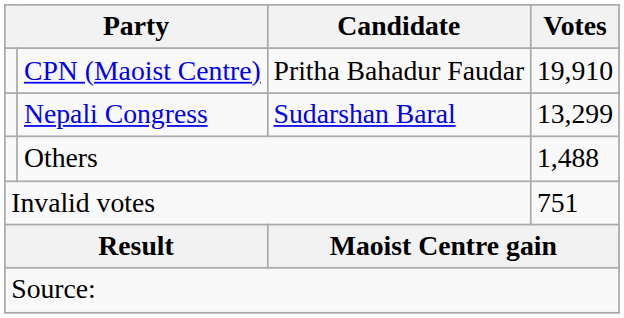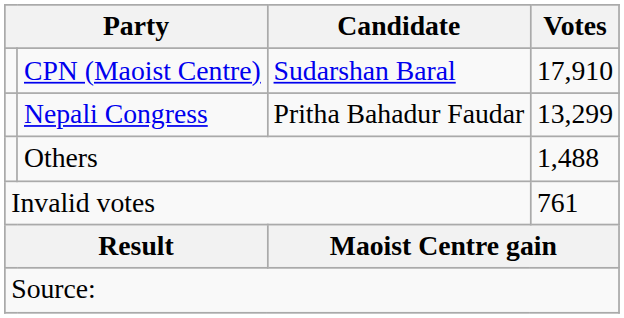(399, 70) Pritha Bahadur Faudar -> (365, 70) Sudarshan Baral
(575, 70) 19,910 -> (575, 70) 17,910
(365, 114) Sudarshan Baral -> (399, 114) Pritha Bahadur Faudar
(558, 202) 751 -> (558, 202) 761
